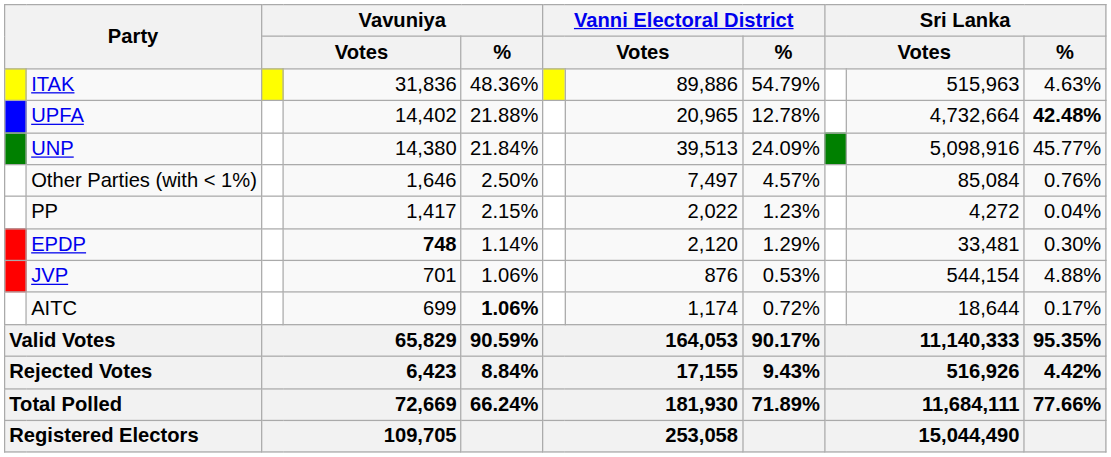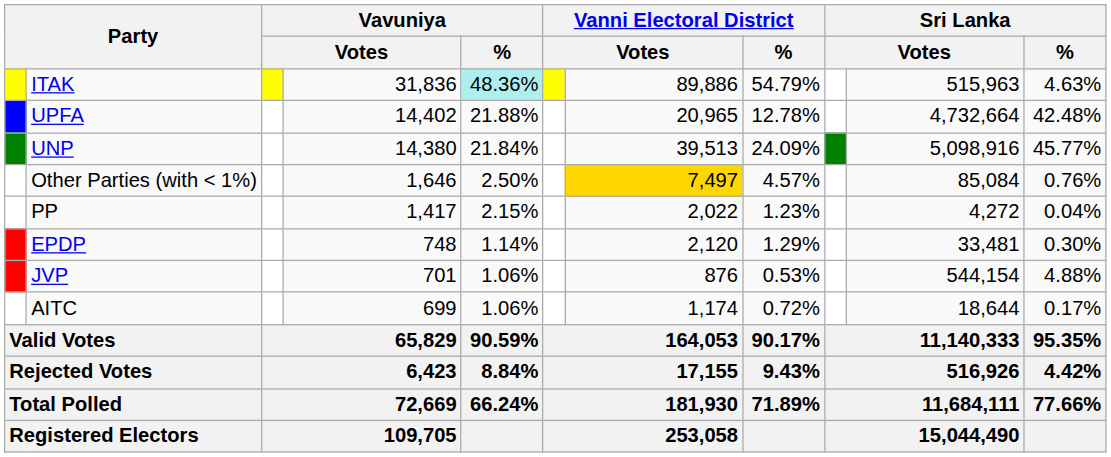(504, 84) no background -> (504, 84) paleturquoise background
(1067, 116) bold -> (1067, 116) normal
(713, 180) no background -> (713, 180) gold background
(440, 244) bold -> (440, 244) normal
(510, 308) bold -> (510, 308) normal
